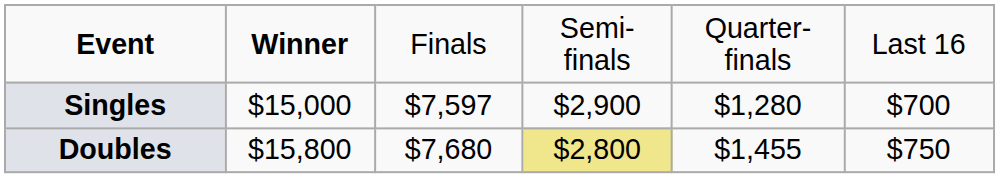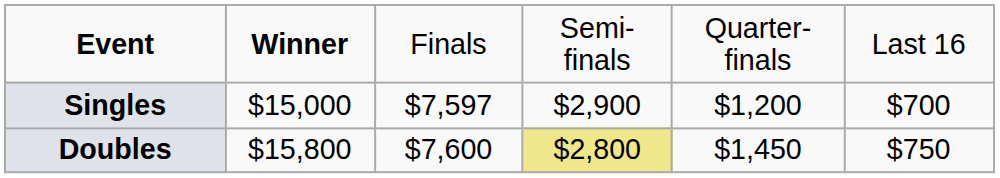(758, 105) $1,280 -> (758, 105) $1,200
(449, 150) $7,680 -> (449, 150) $7,600
(758, 150) $1,455 -> (758, 150) $1,450
